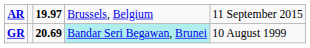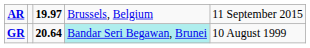(49, 33) 20.69 -> (49, 33) 20.64
